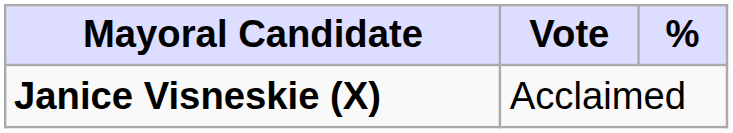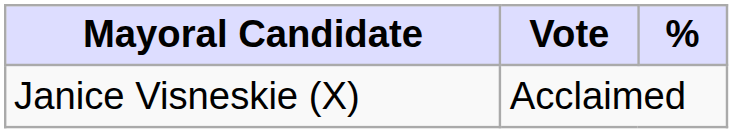(198, 95) bold -> (187, 95) normal
